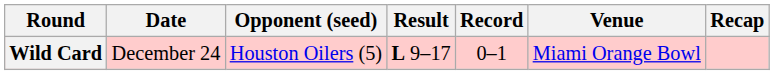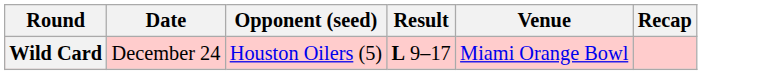- column: (492, 20)
